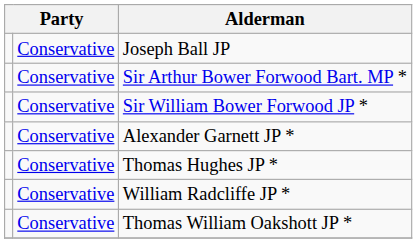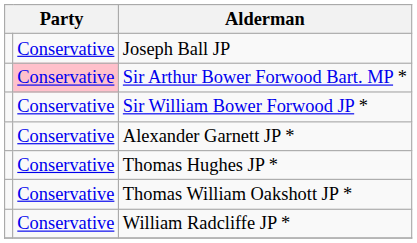(66, 77) no background -> (66, 77) pink background
rows swapped: (237, 223) <-> (207, 194)
